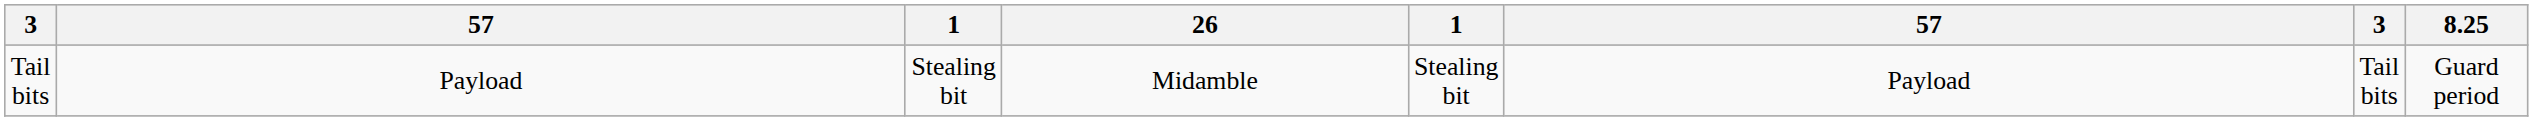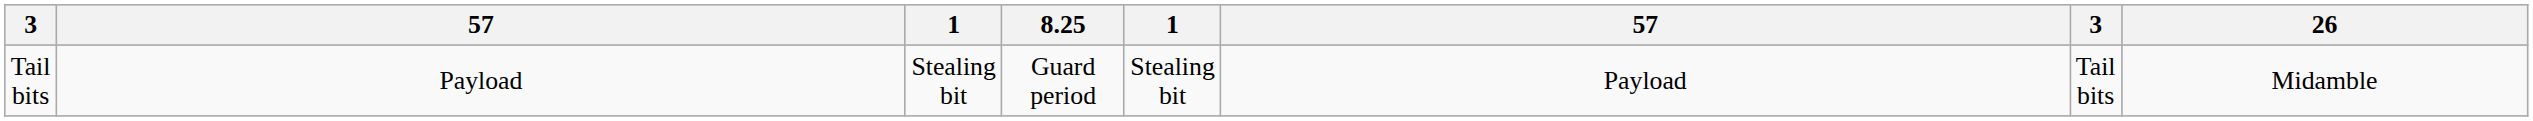columns swapped: (1205, 24) <-> (2466, 24)
